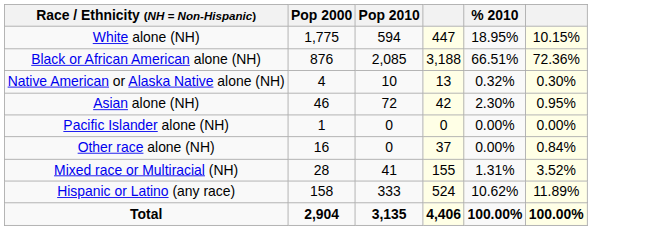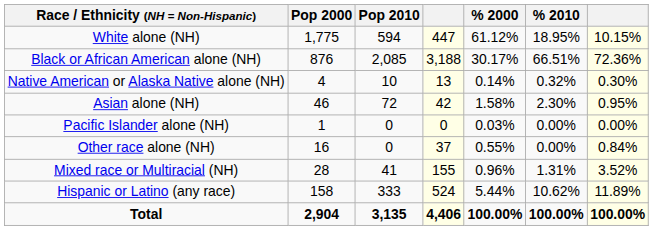+ column: (495, 15)
